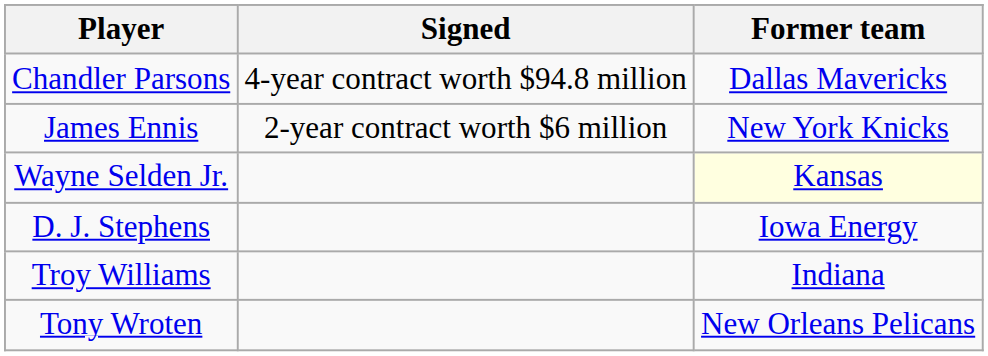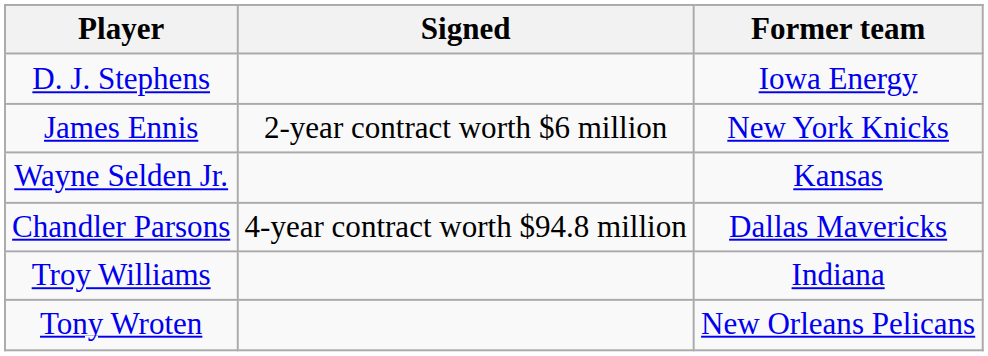rows swapped: (121, 78) <-> (121, 226)
(838, 176) lightyellow background -> (838, 176) no background
